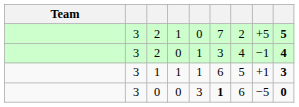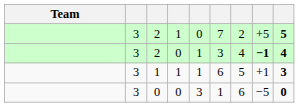(263, 53) normal -> (263, 53) bold
(220, 92) bold -> (220, 92) normal
